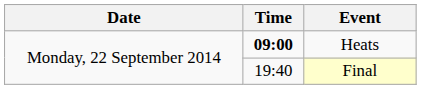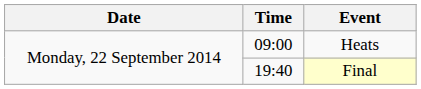(273, 44) bold -> (273, 44) normal
